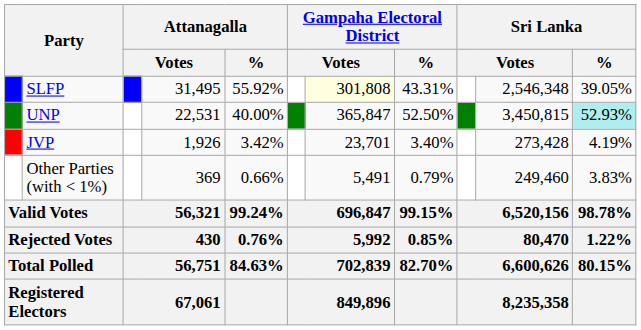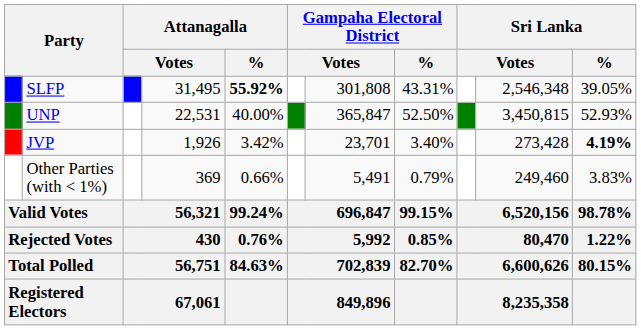(258, 89) normal -> (257, 89) bold
(363, 89) lightyellow background -> (363, 89) no background
(606, 115) paleturquoise background -> (606, 115) no background
(610, 141) normal -> (609, 141) bold
